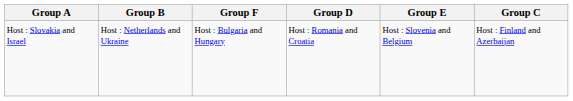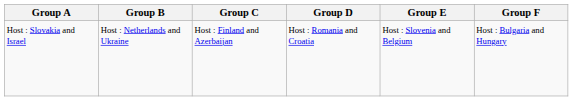columns swapped: (521, 12) <-> (239, 12)
